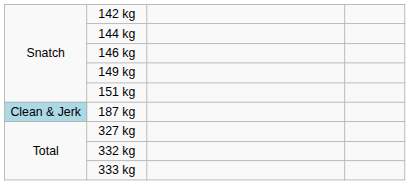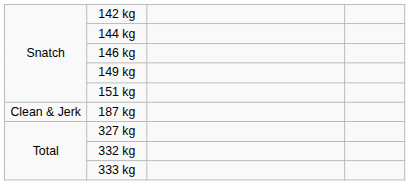(46, 111) lightblue background -> (46, 111) no background
